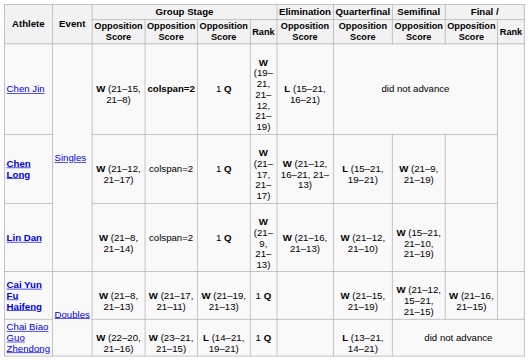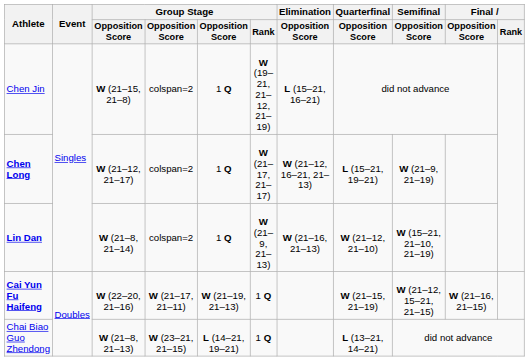(171, 90) bold -> (171, 90) normal
(118, 301) W (21–8, 21–13) -> (118, 301) W (22–20, 21–16)
(118, 343) W (22–20, 21–16) -> (118, 343) W (21–8, 21–13)
